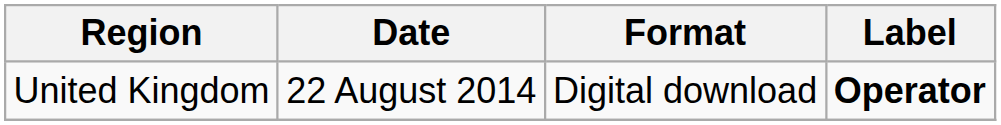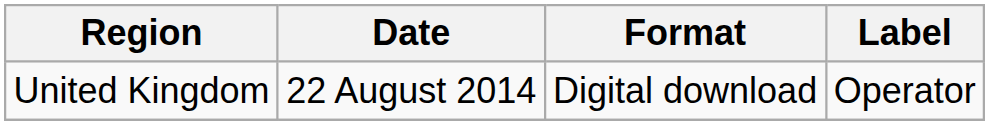(910, 90) bold -> (905, 90) normal
